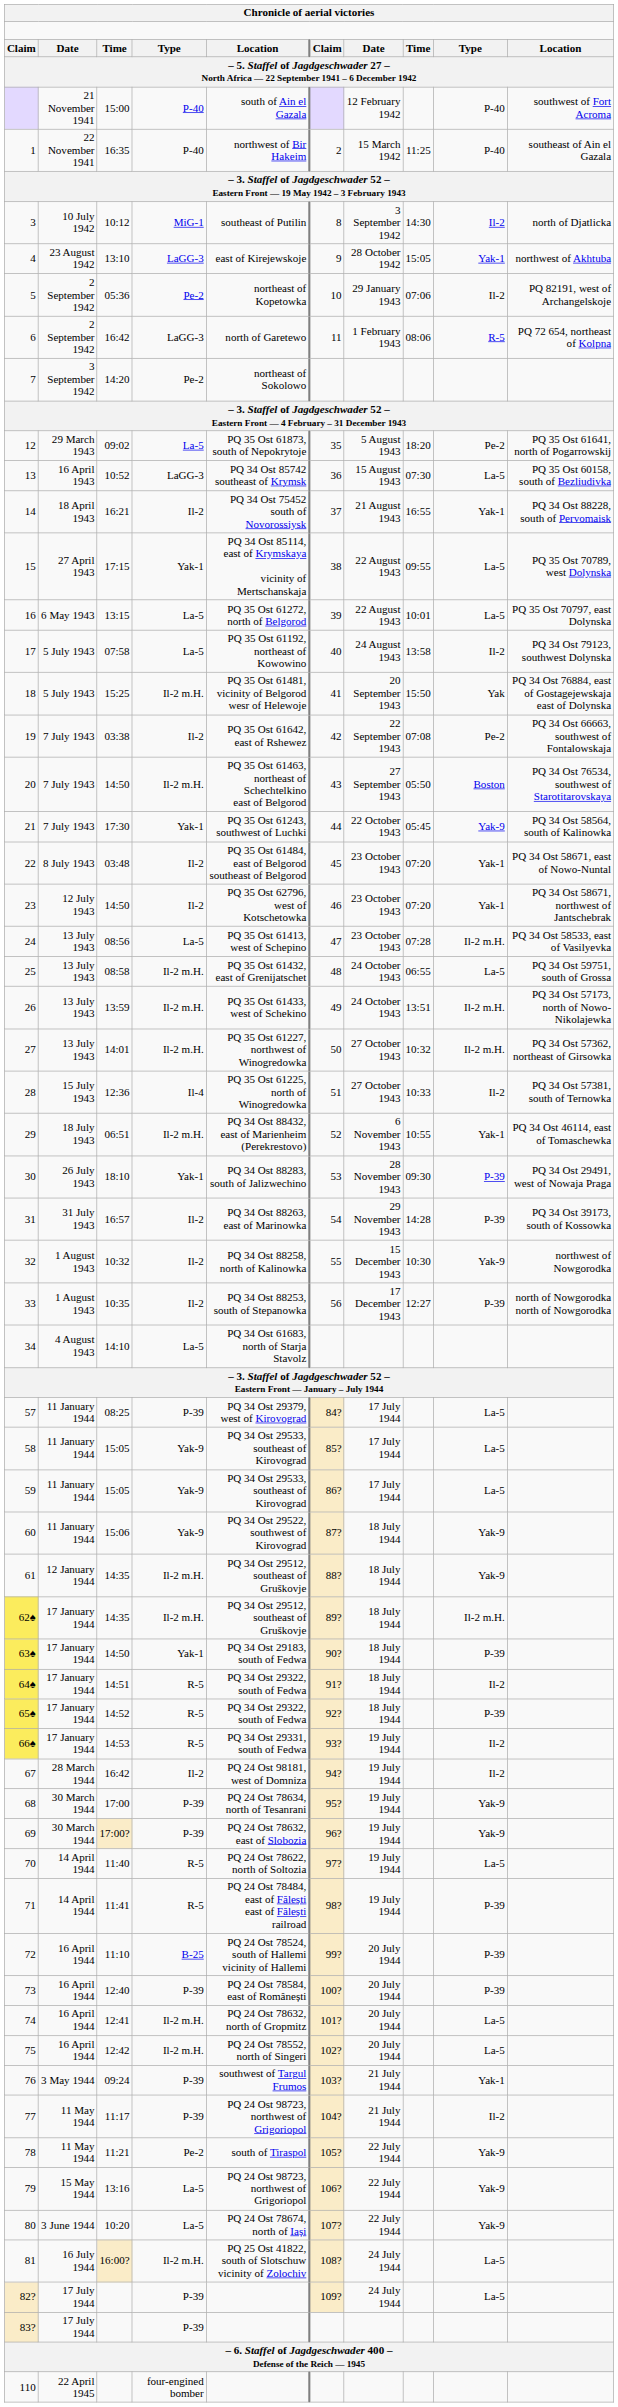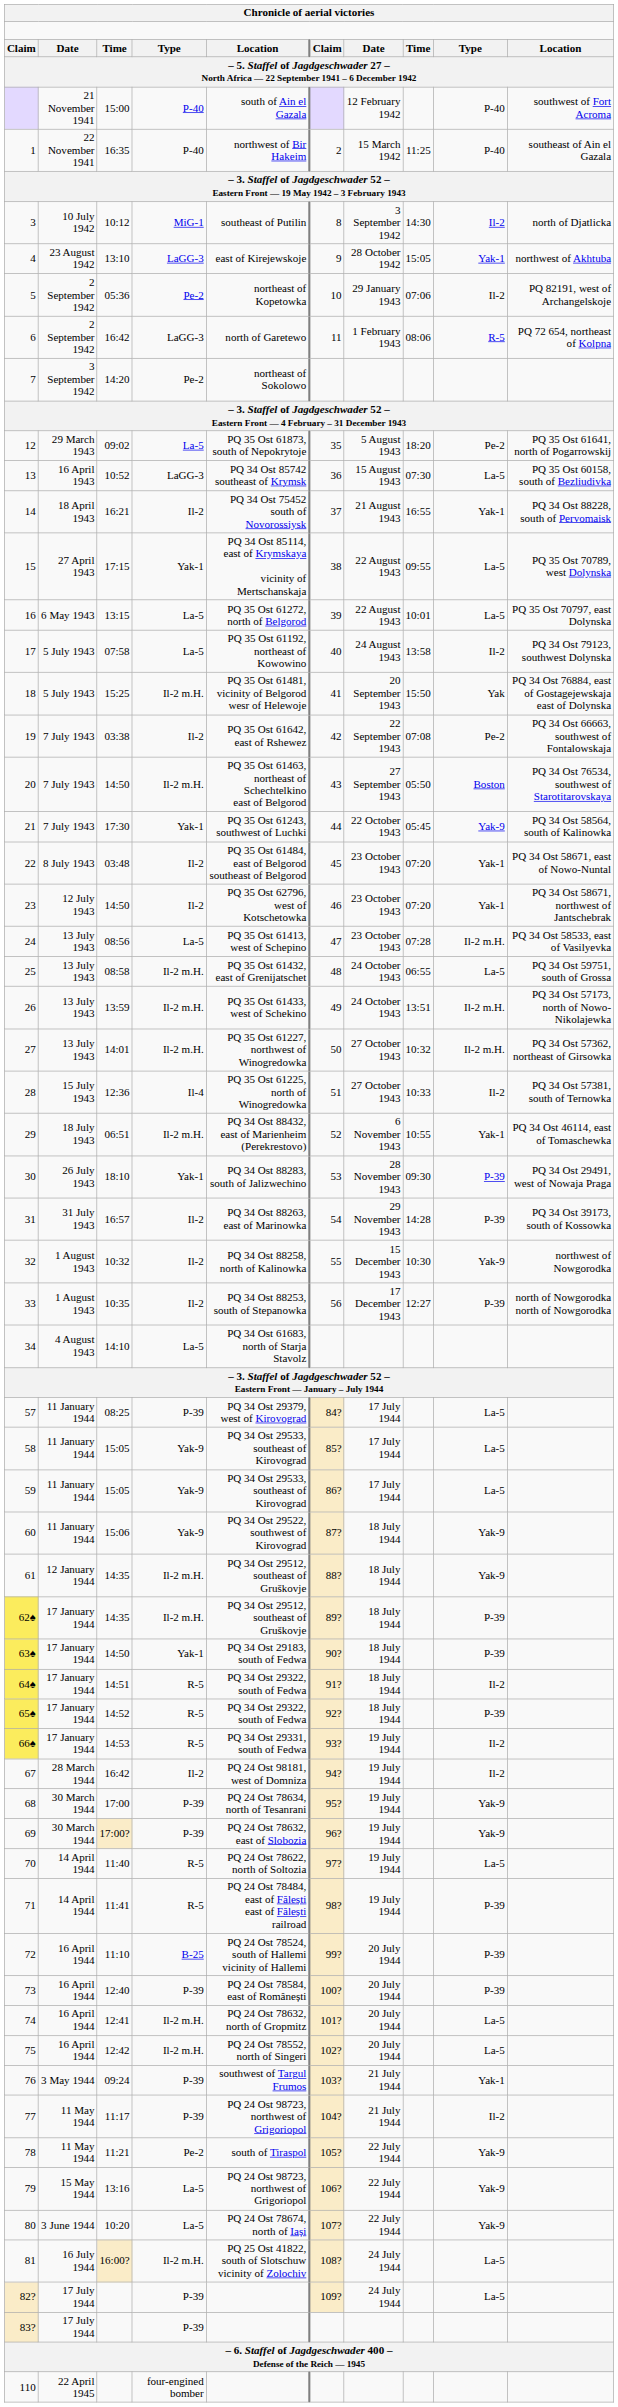(484, 1618) Il-2 m.H. -> (494, 1618) P-39
